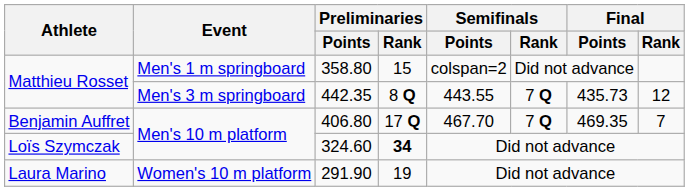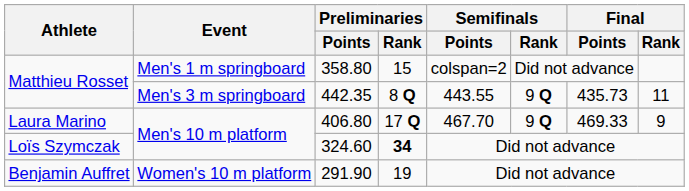(539, 95) 7 Q -> (539, 95) 9 Q
(661, 95) 12 -> (661, 95) 11
(69, 121) Benjamin Auffret -> (57, 121) Laura Marino
(539, 121) 7 Q -> (539, 121) 9 Q
(602, 121) 469.35 -> (602, 121) 469.33
(661, 121) 7 -> (661, 121) 9
(57, 174) Laura Marino -> (69, 174) Benjamin Auffret
